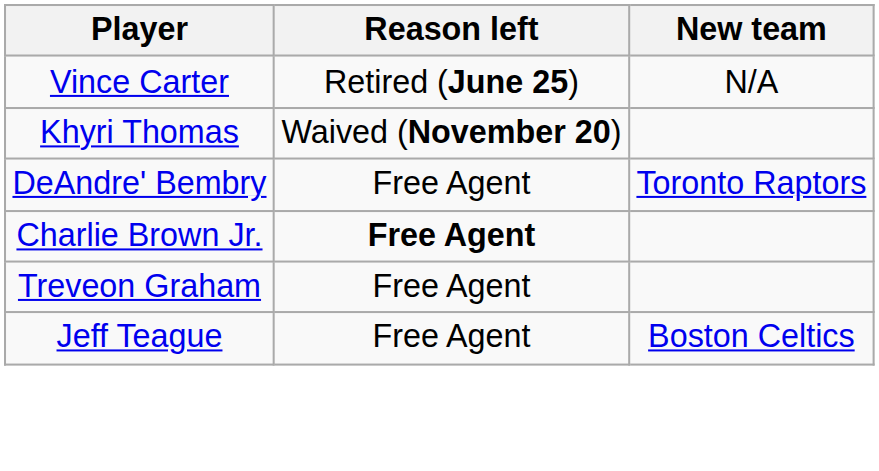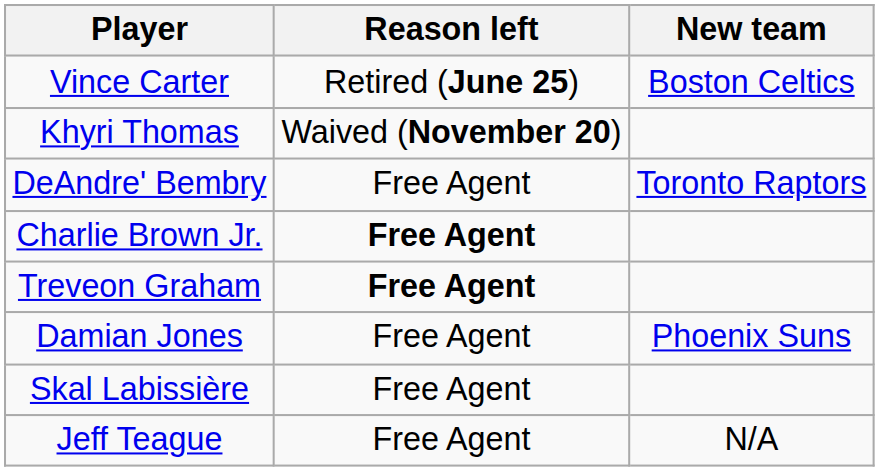(751, 81) N/A -> (751, 81) Boston Celtics
(451, 286) normal -> (451, 286) bold
+ row: (139, 337)
+ row: (139, 388)
(751, 337) Boston Celtics -> (751, 440) N/A
